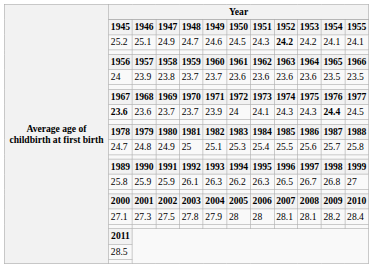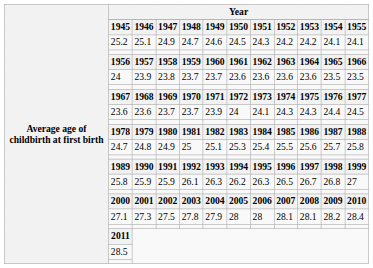(285, 42) bold -> (285, 42) normal
(119, 112) bold -> (119, 112) normal
(332, 112) bold -> (332, 112) normal
